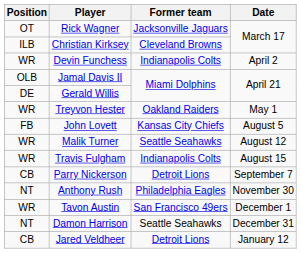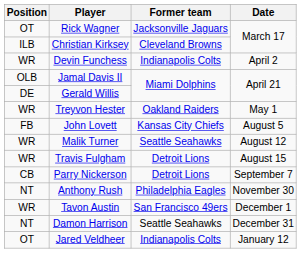(181, 158) Indianapolis Colts -> (181, 158) Detroit Lions
(27, 239) CB -> (27, 239) OT
(181, 239) Detroit Lions -> (181, 239) Indianapolis Colts
